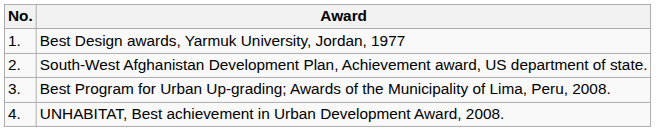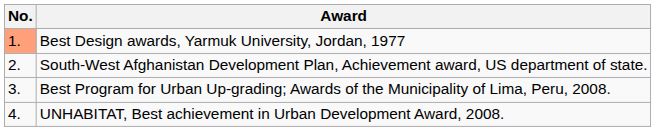(14, 41) no background -> (14, 41) lightsalmon background
